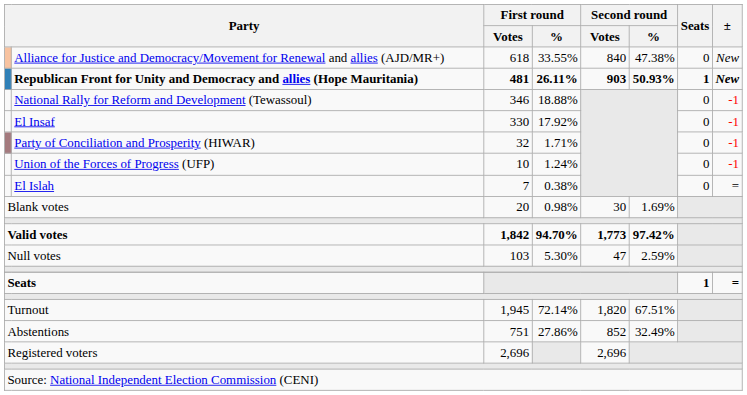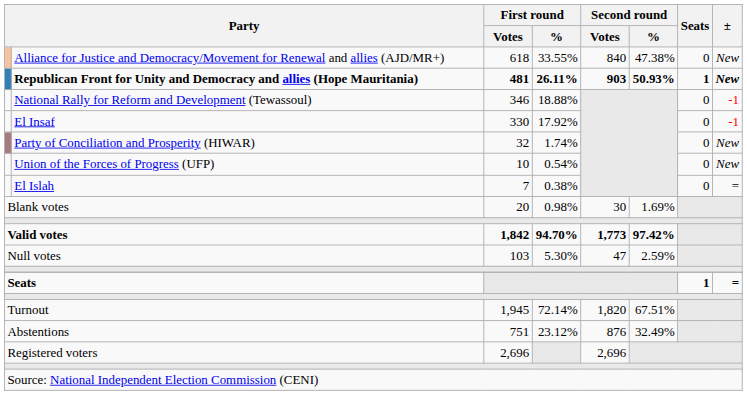(561, 143) 1.71% -> (561, 143) 1.74%
(734, 143) -1 -> (728, 143) New
(561, 164) 1.24% -> (561, 164) 0.54%
(734, 164) -1 -> (728, 164) New
(558, 331) 27.86% -> (558, 331) 23.12%
(617, 331) 852 -> (617, 331) 876
